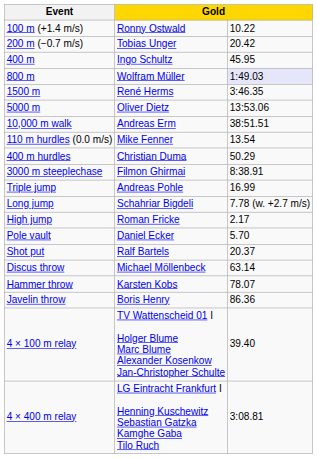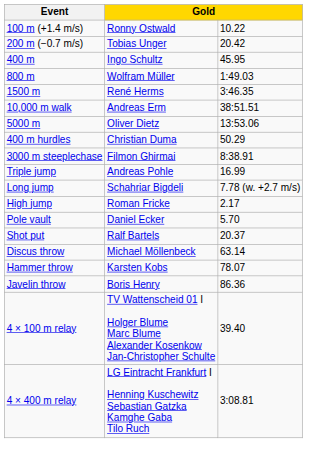(247, 76) lavender background -> (237, 76) no background
rows swapped: (23, 108) <-> (39, 124)
- row: (59, 140)
